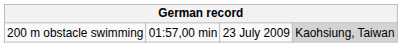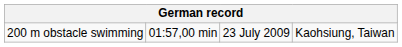(345, 32) lightgrey background -> (345, 32) no background
